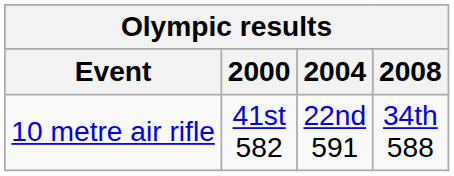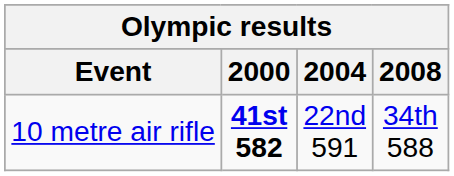(259, 131) normal -> (259, 131) bold
